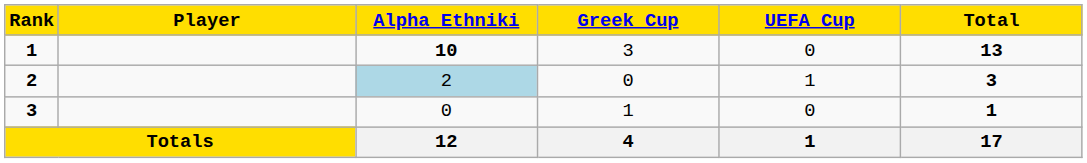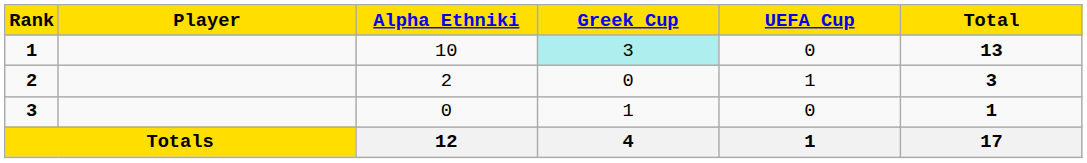(446, 50) bold -> (446, 50) normal
(628, 50) no background -> (628, 50) paleturquoise background
(446, 81) lightblue background -> (446, 81) no background
